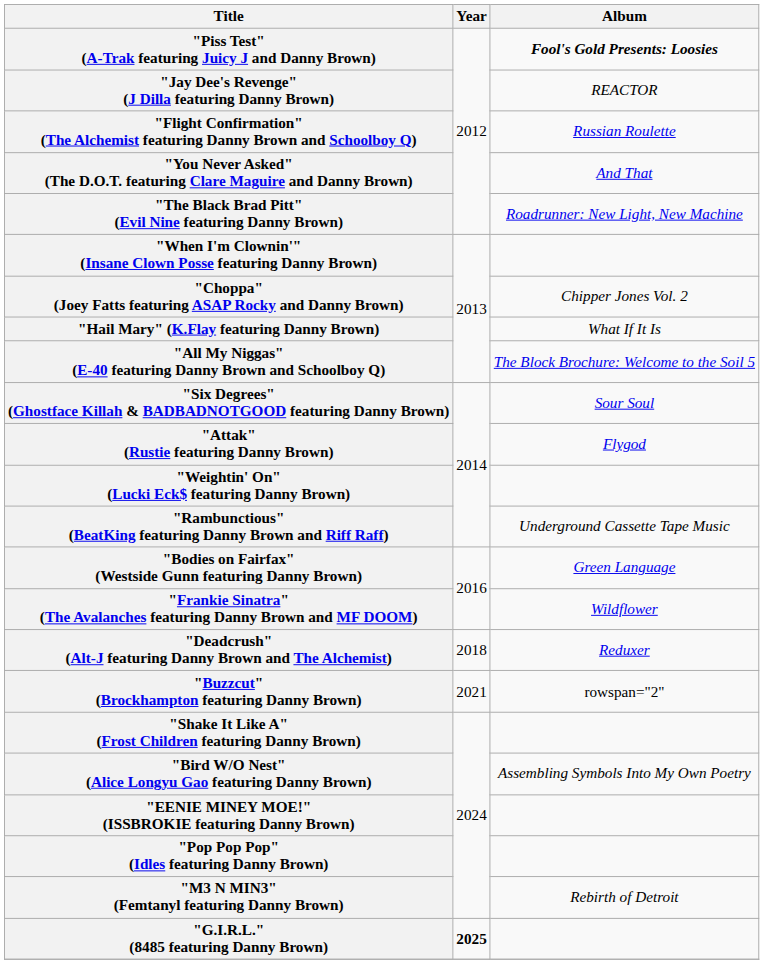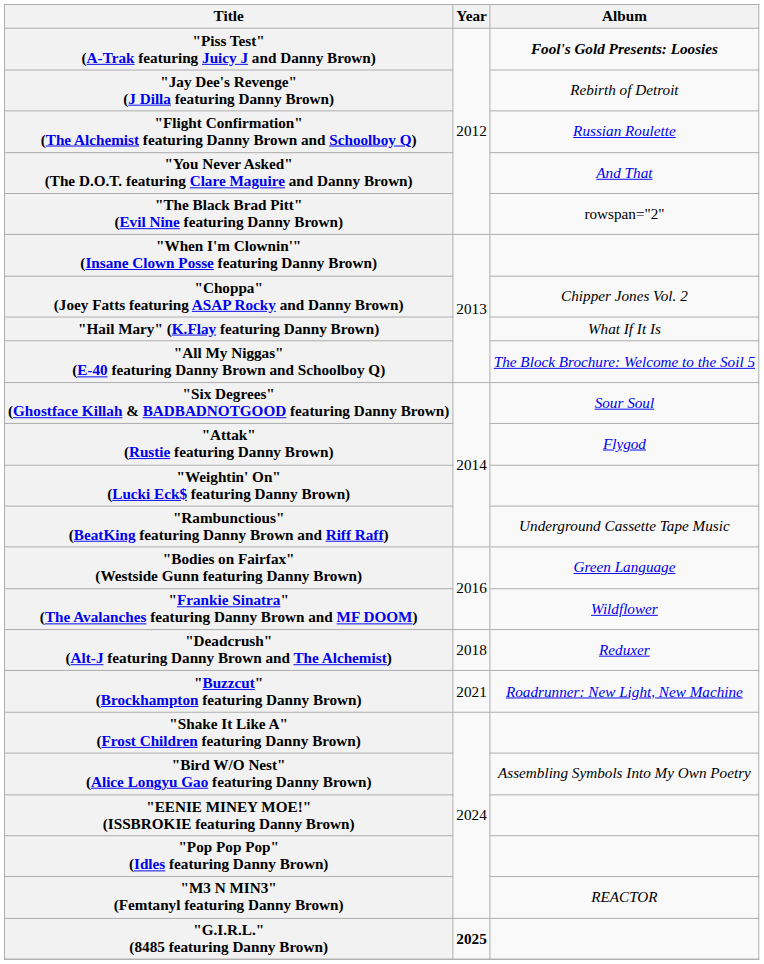(624, 90) REACTOR -> (624, 90) Rebirth of Detroit
(624, 214) Roadrunner: New Light, New Machine -> (624, 214) rowspan="2"
(624, 691) rowspan="2" -> (624, 691) Roadrunner: New Light, New Machine
(624, 897) Rebirth of Detroit -> (624, 897) REACTOR
